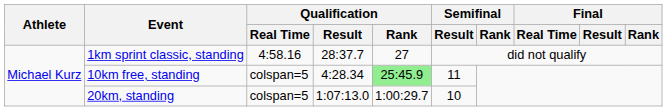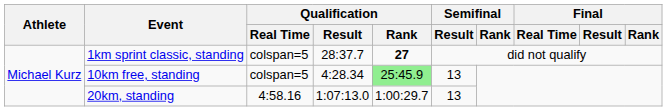(280, 55) 4:58.16 -> (279, 55) colspan=5
(402, 55) normal -> (402, 55) bold
(454, 75) 11 -> (454, 75) 13
(279, 95) colspan=5 -> (280, 95) 4:58.16
(454, 95) 10 -> (454, 95) 13
